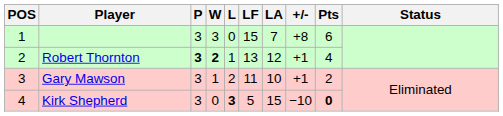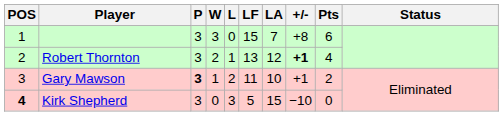(198, 57) bold -> (198, 57) normal
(215, 57) bold -> (215, 57) normal
(301, 57) normal -> (301, 57) bold
(198, 79) normal -> (198, 79) bold
(22, 100) normal -> (22, 100) bold
(232, 100) bold -> (232, 100) normal
(329, 100) bold -> (329, 100) normal
